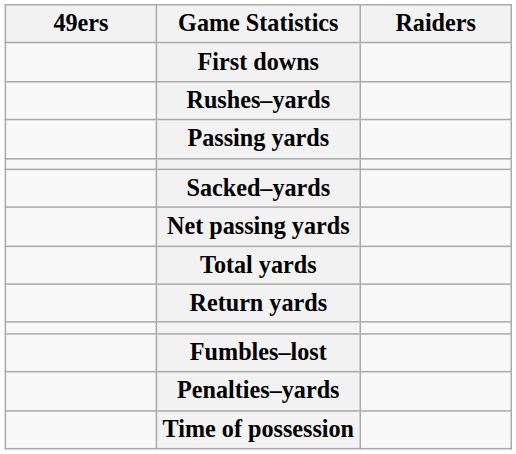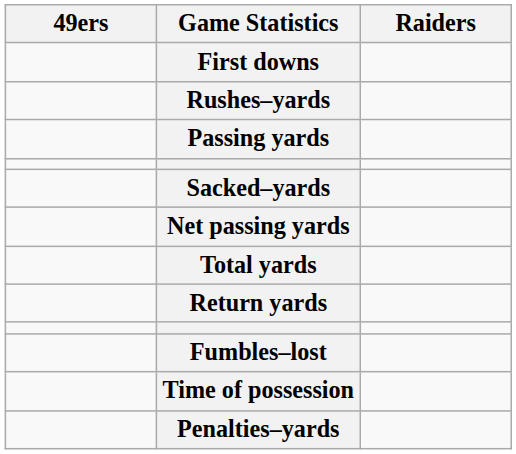rows swapped: (81, 391) <-> (81, 429)
